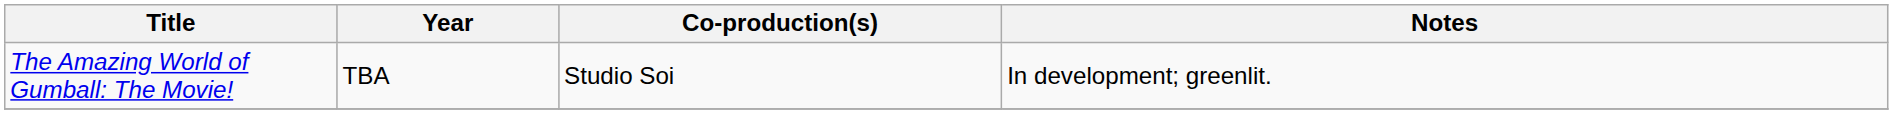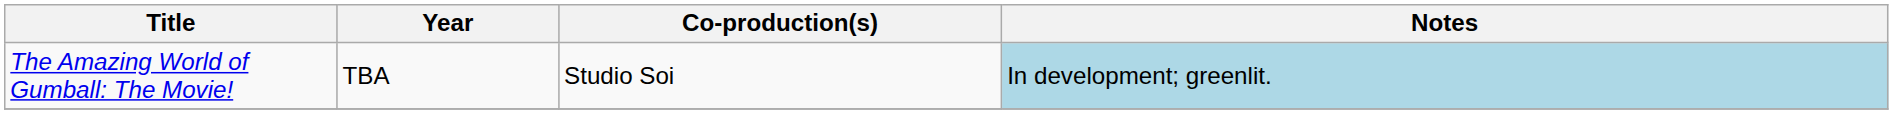(1139, 75) no background -> (1139, 75) lightblue background
